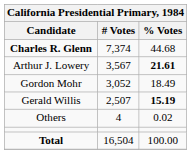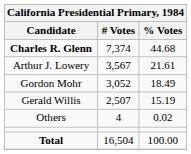(163, 65) bold -> (163, 65) normal
(163, 100) bold -> (163, 100) normal
